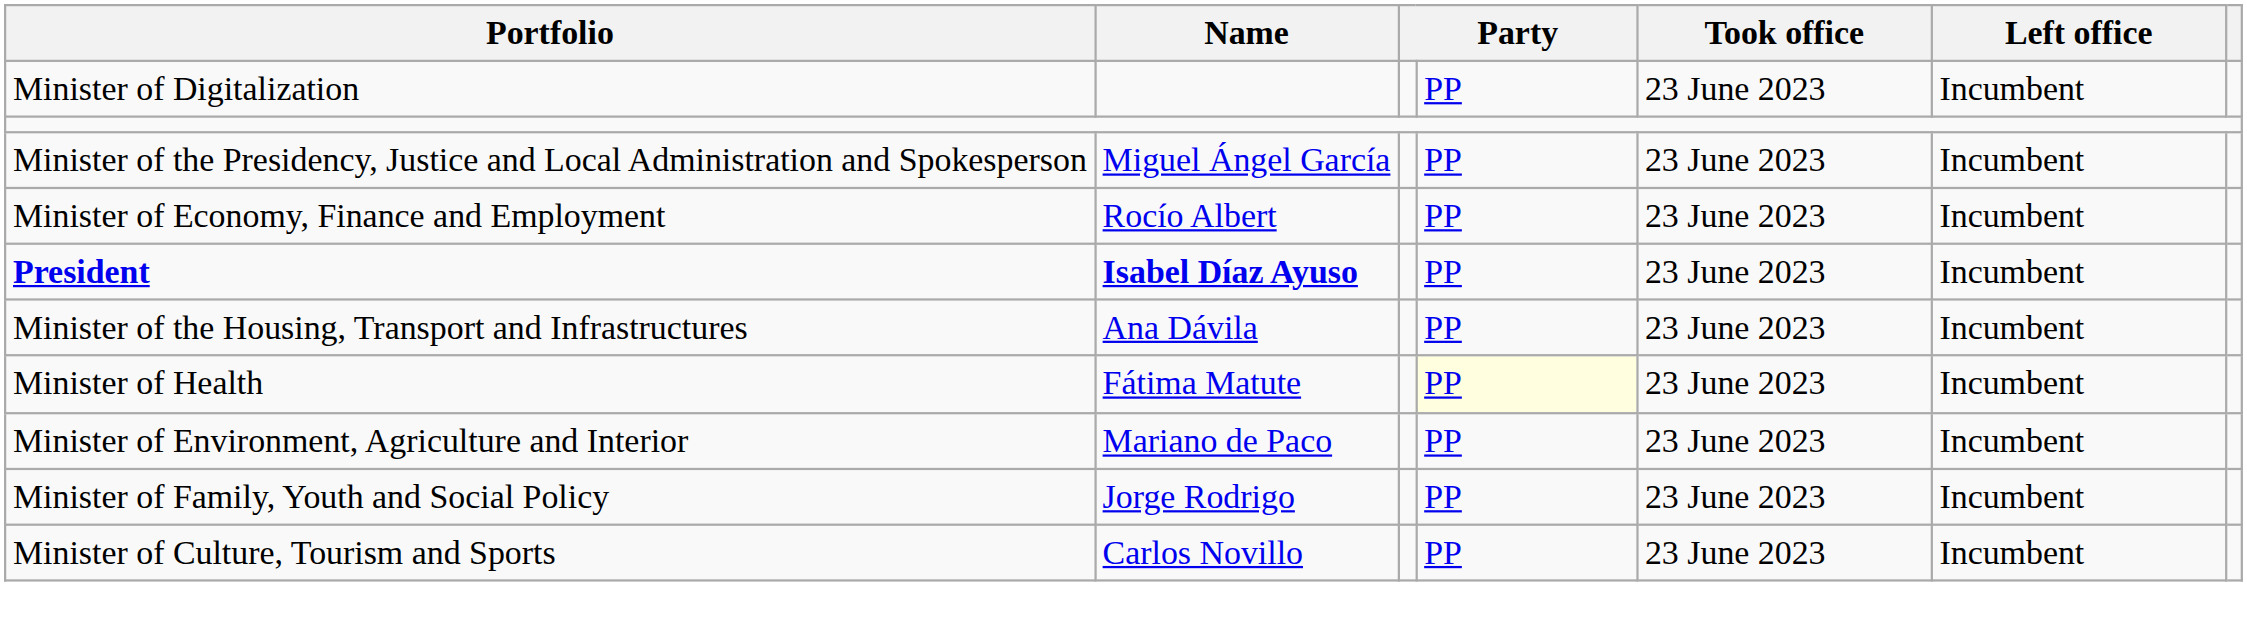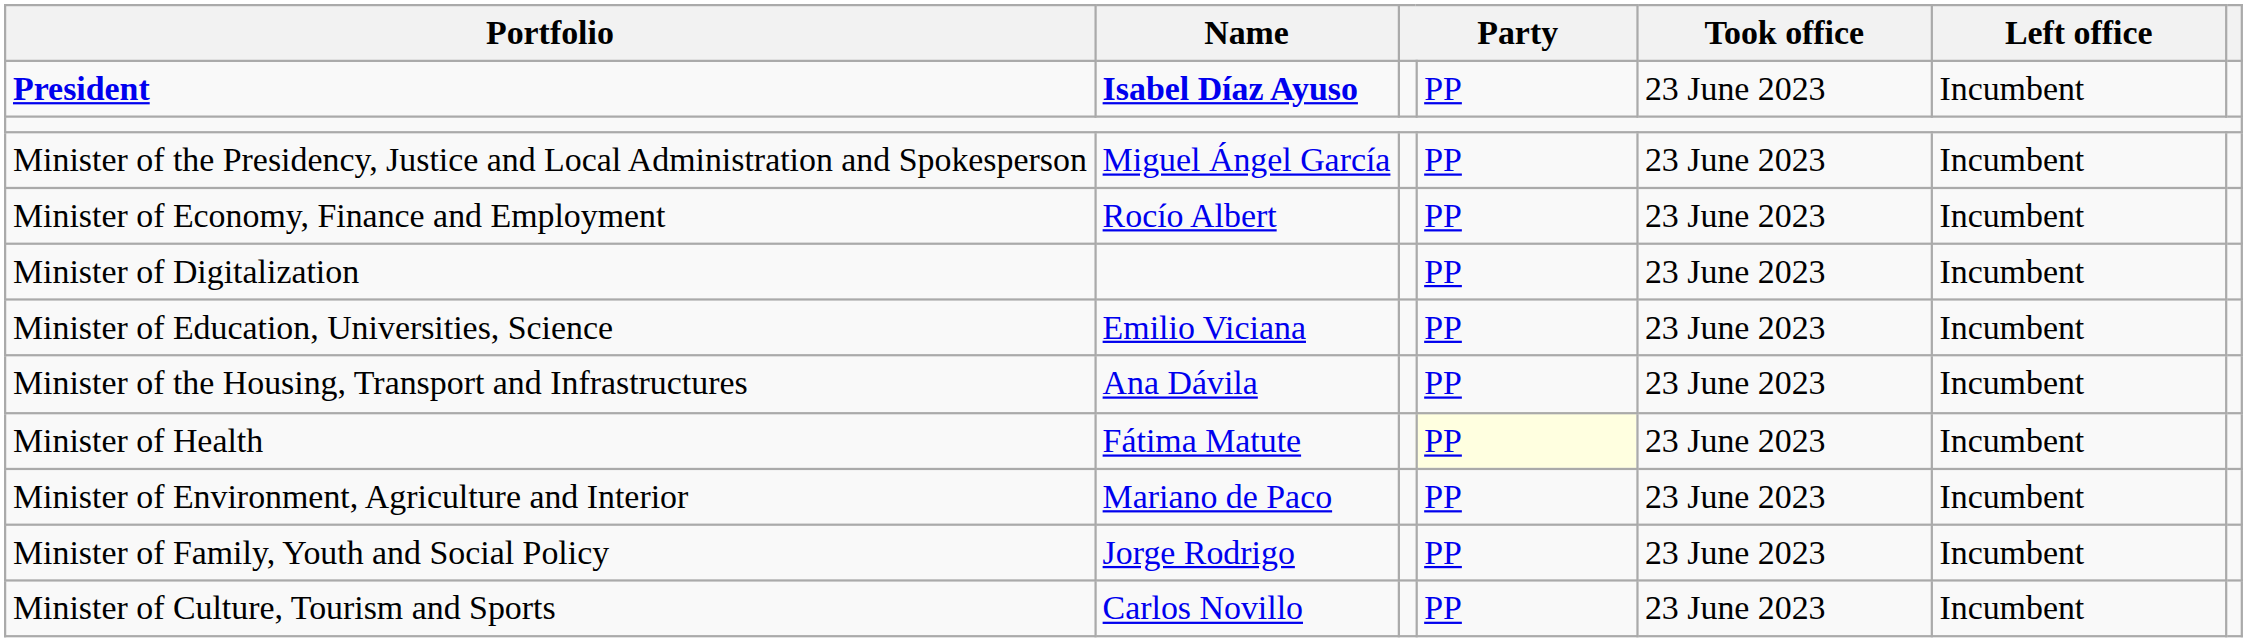rows swapped: (81, 271) <-> (186, 88)
+ row: (313, 327)
